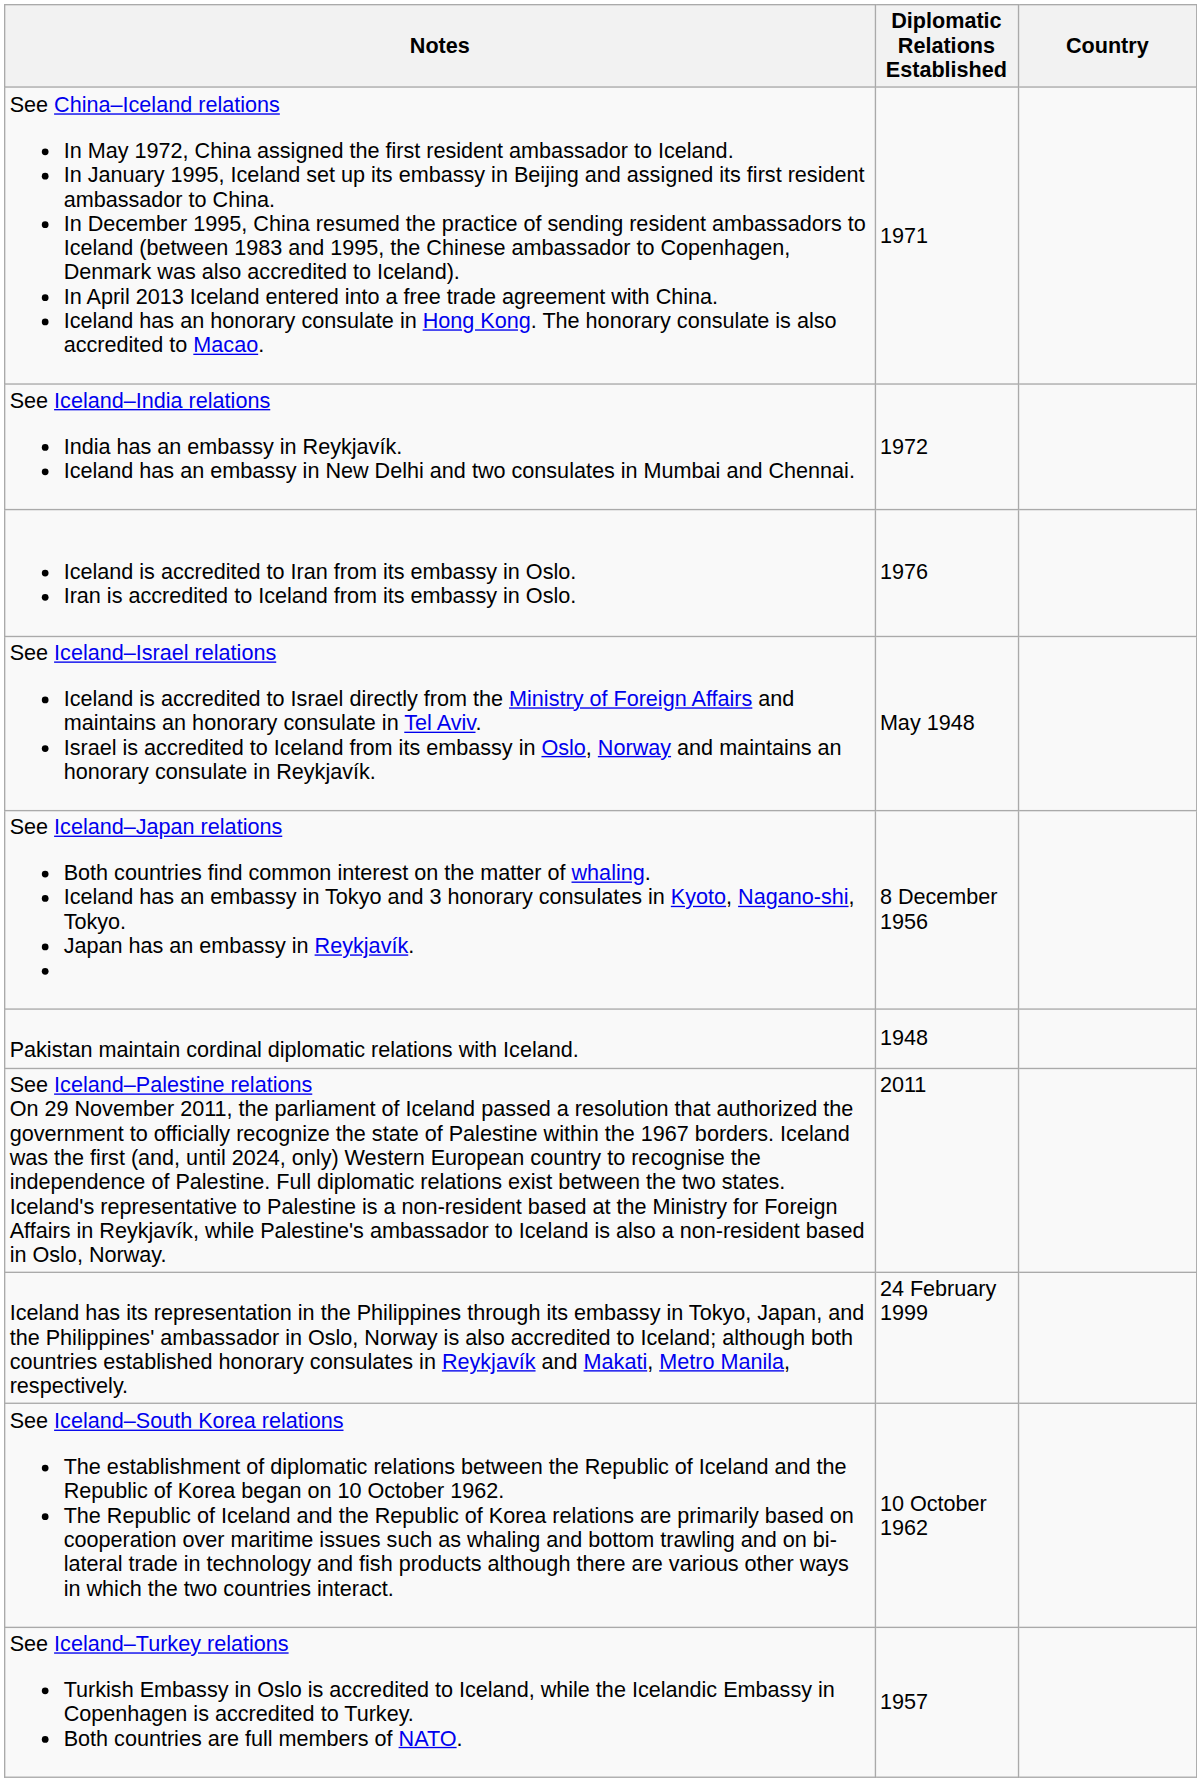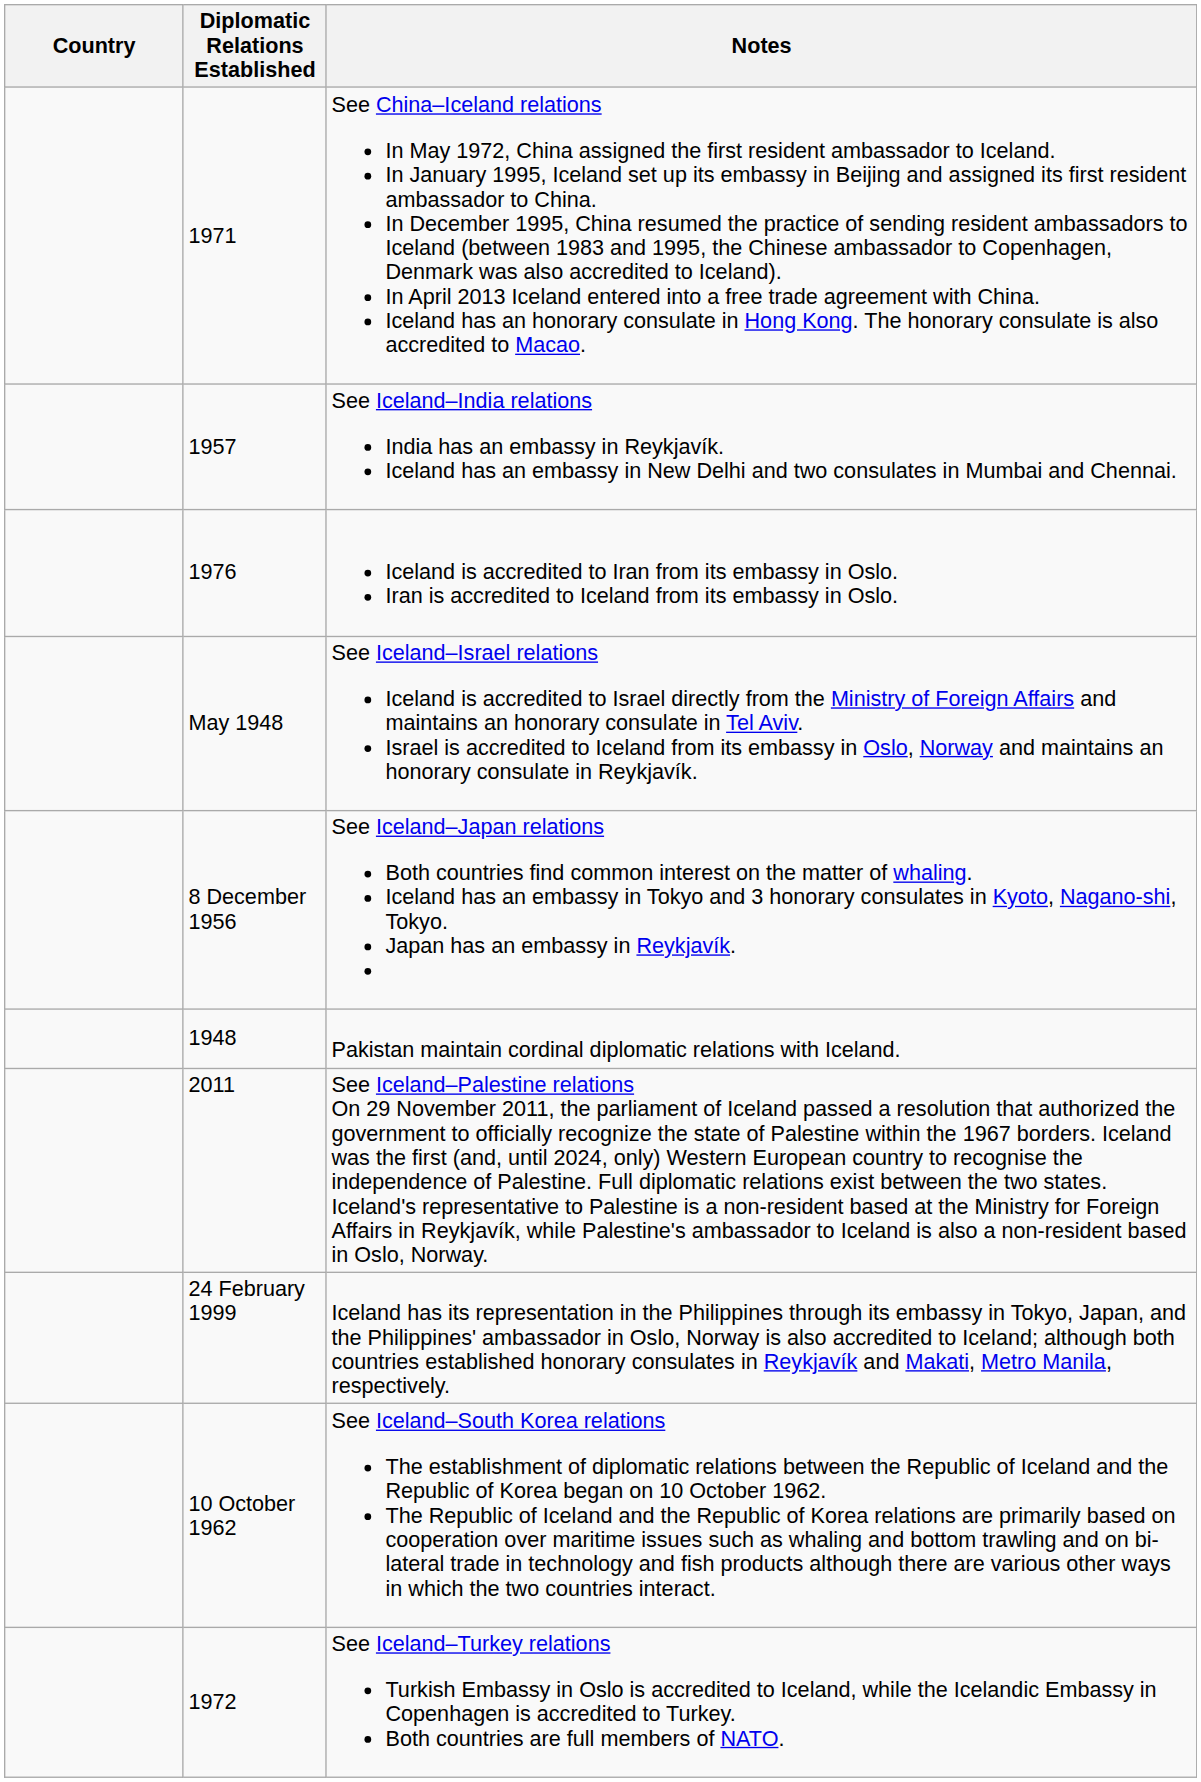columns swapped: (1107, 45) <-> (440, 45)
(904, 446) 1972 -> (212, 446) 1957
(904, 1702) 1957 -> (212, 1702) 1972
